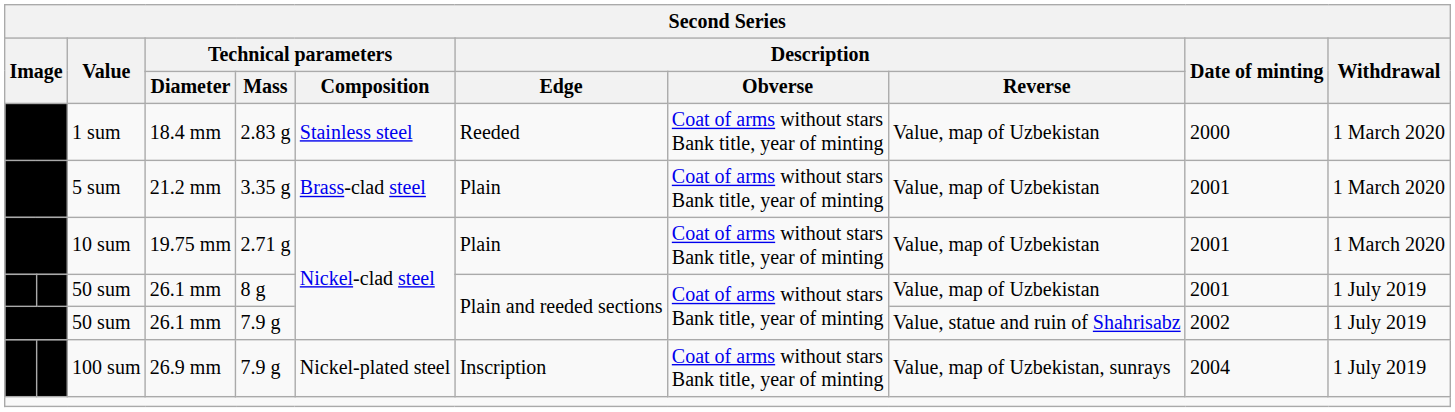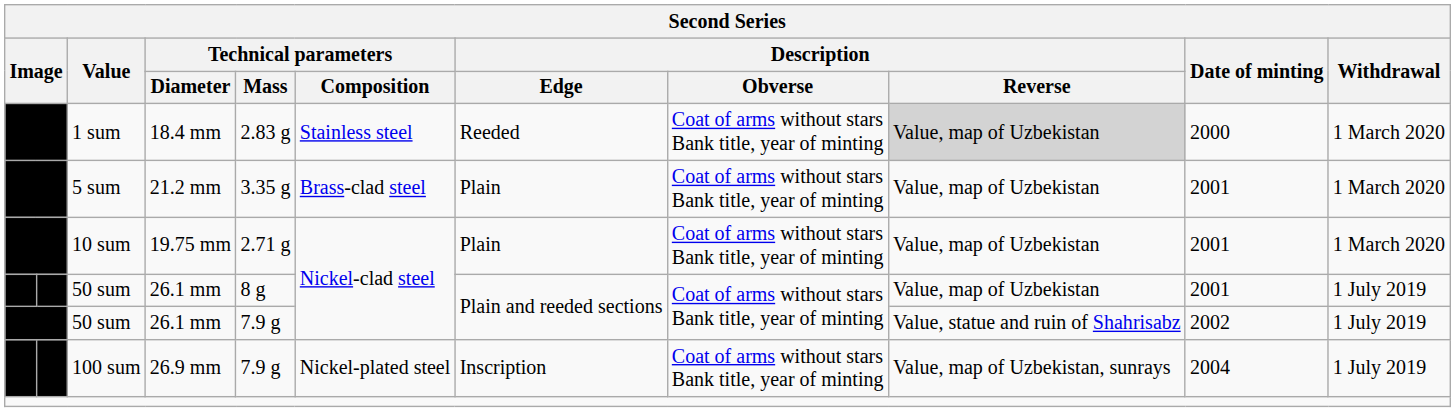(996, 132) no background -> (996, 132) lightgrey background
